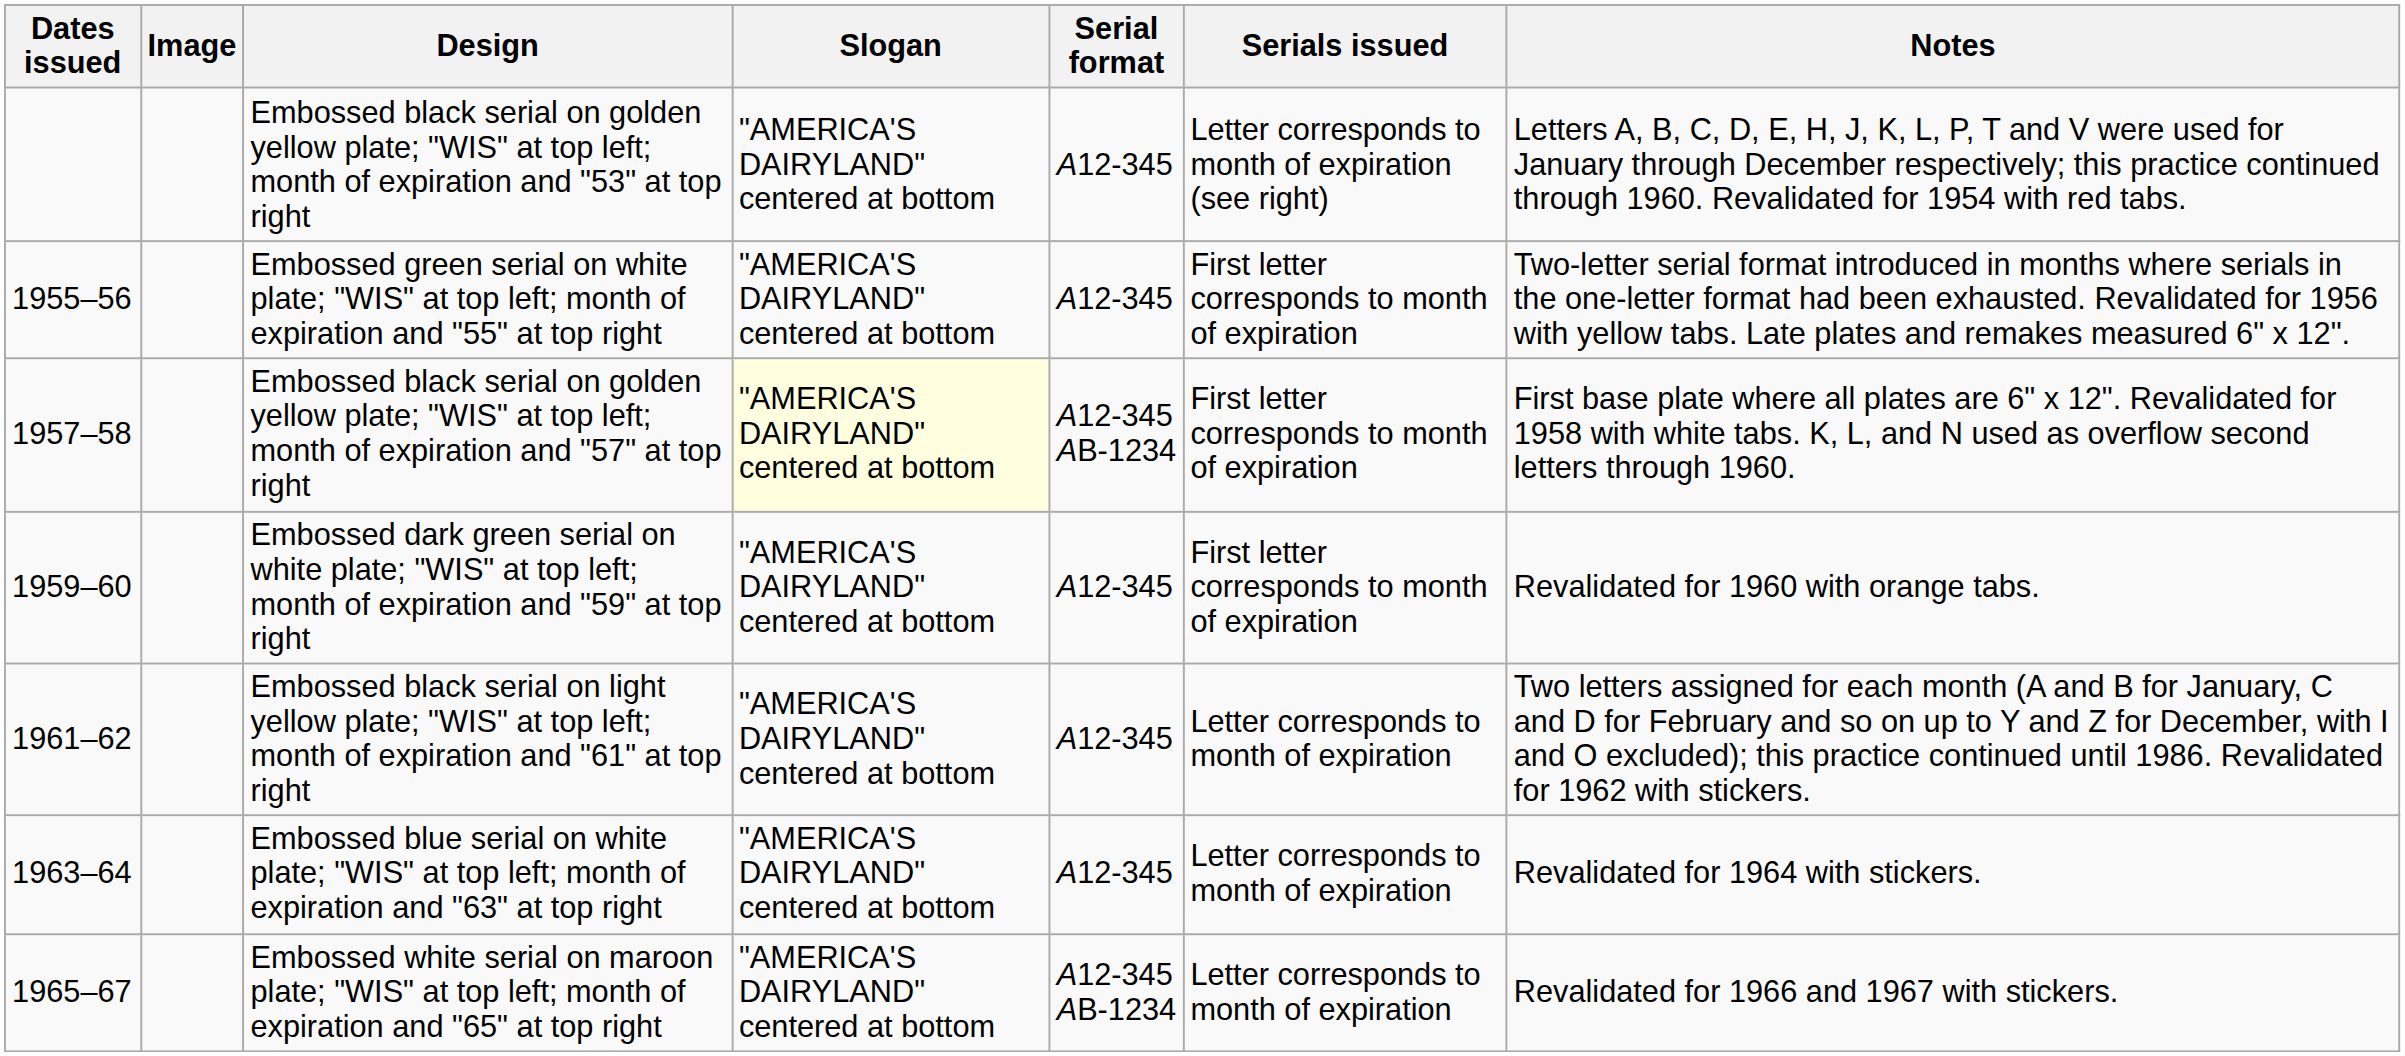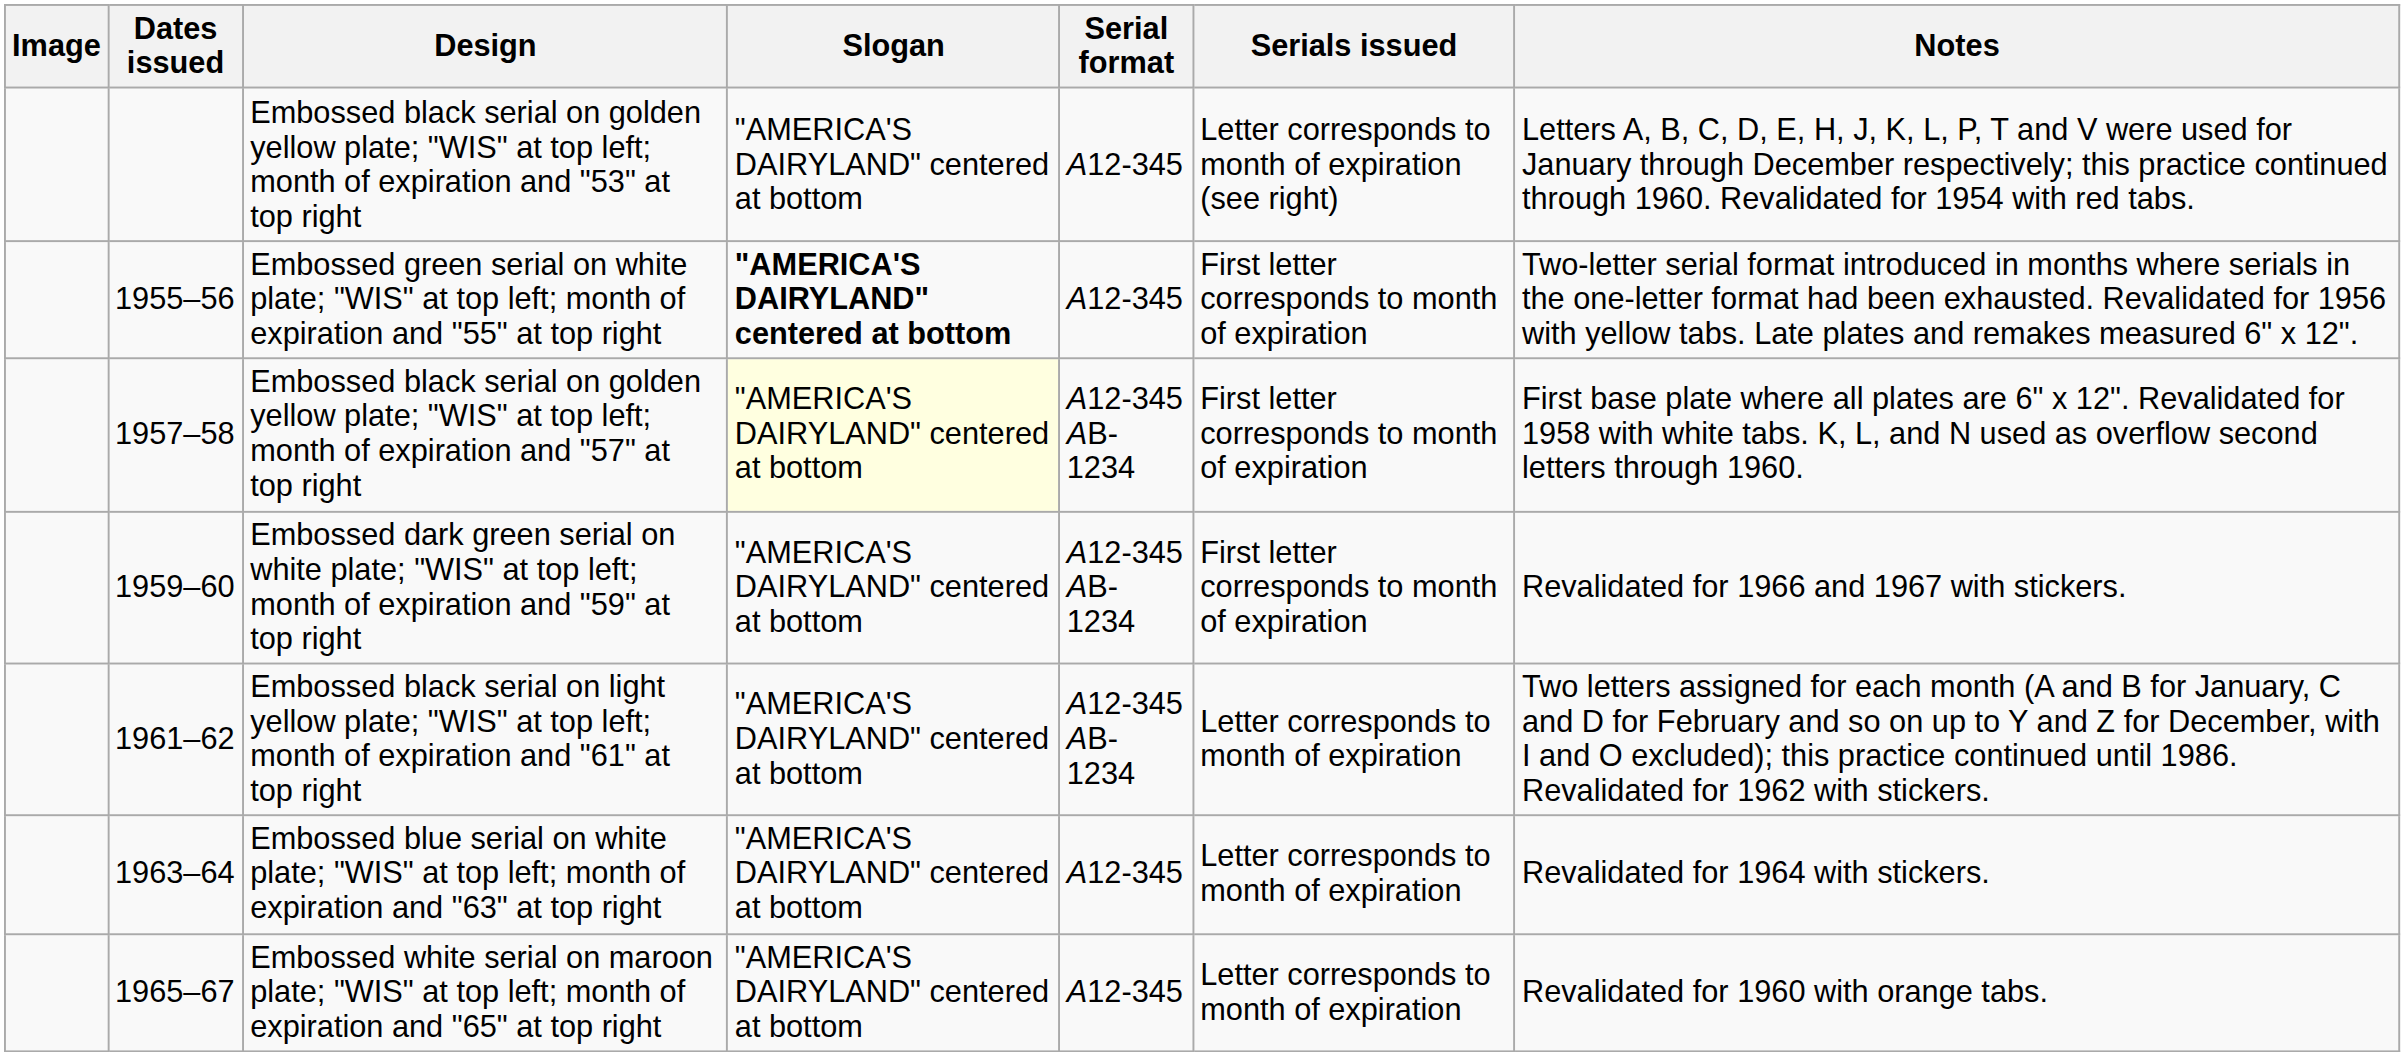columns swapped: (192, 46) <-> (73, 46)
(867, 299) normal -> (873, 299) bold
(1115, 586) A12-345 -> (1125, 586) A12-345 AB-1234
(1777, 586) Revalidated for 1960 with orange tabs. -> (1824, 586) Revalidated for 1966 and 1967 with stickers.
(1115, 739) A12-345 -> (1125, 739) A12-345 AB-1234
(1116, 991) A12-345 AB-1234 -> (1125, 991) A12-345
(1816, 991) Revalidated for 1966 and 1967 with stickers. -> (1785, 991) Revalidated for 1960 with orange tabs.
